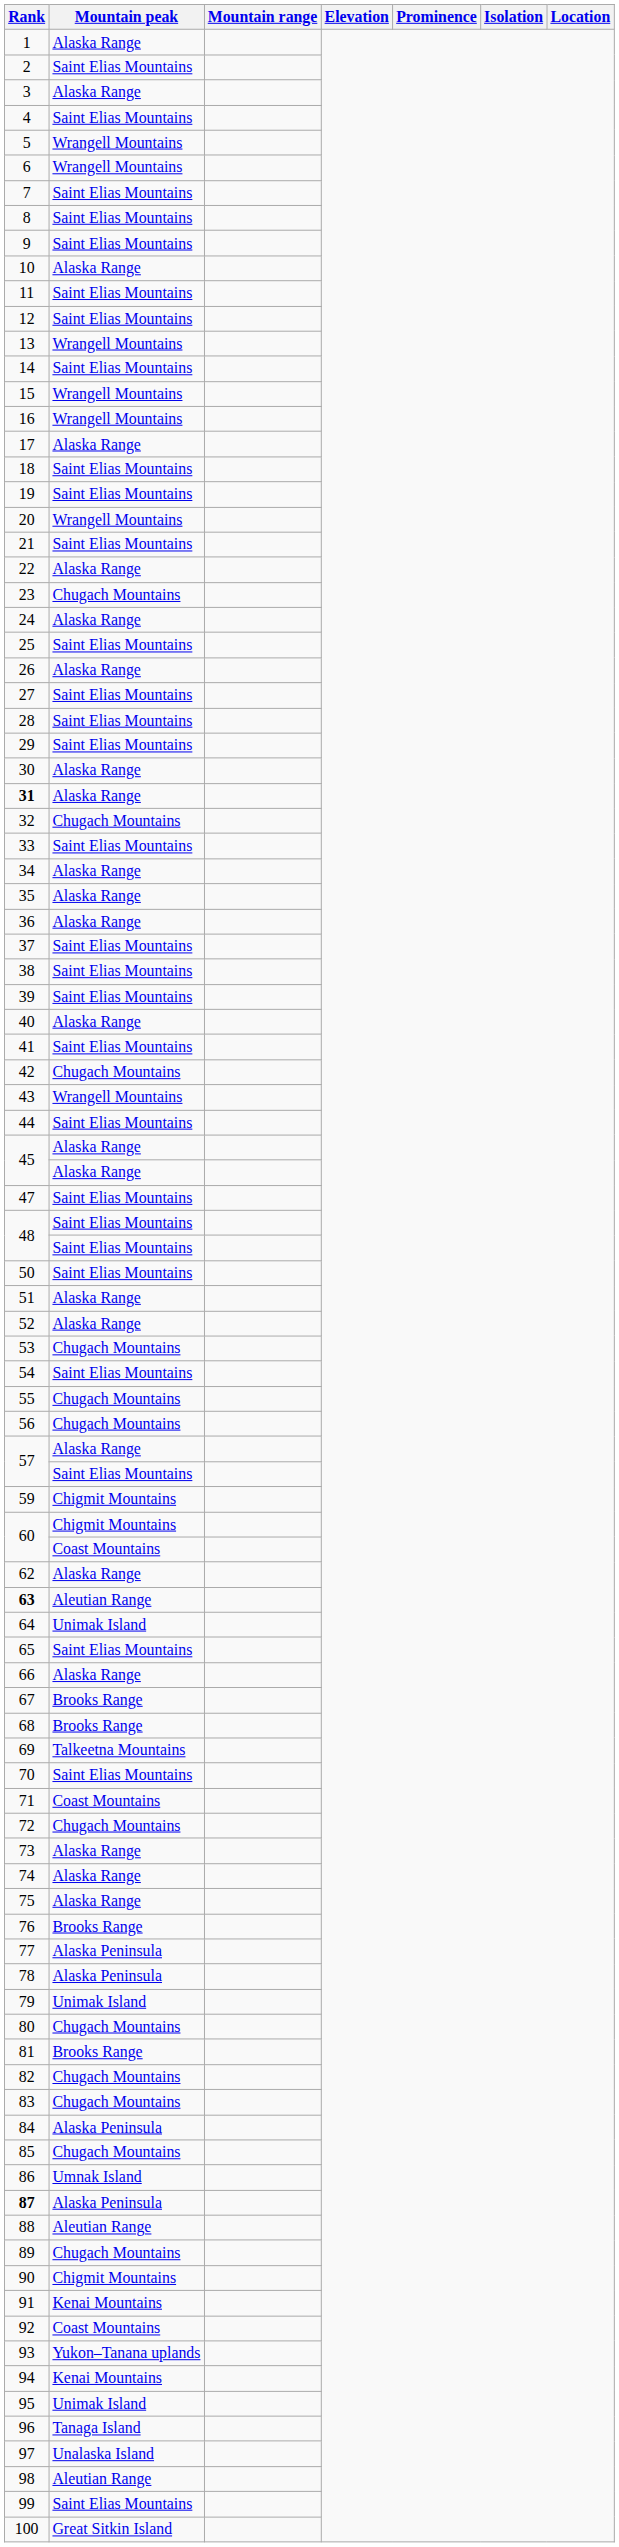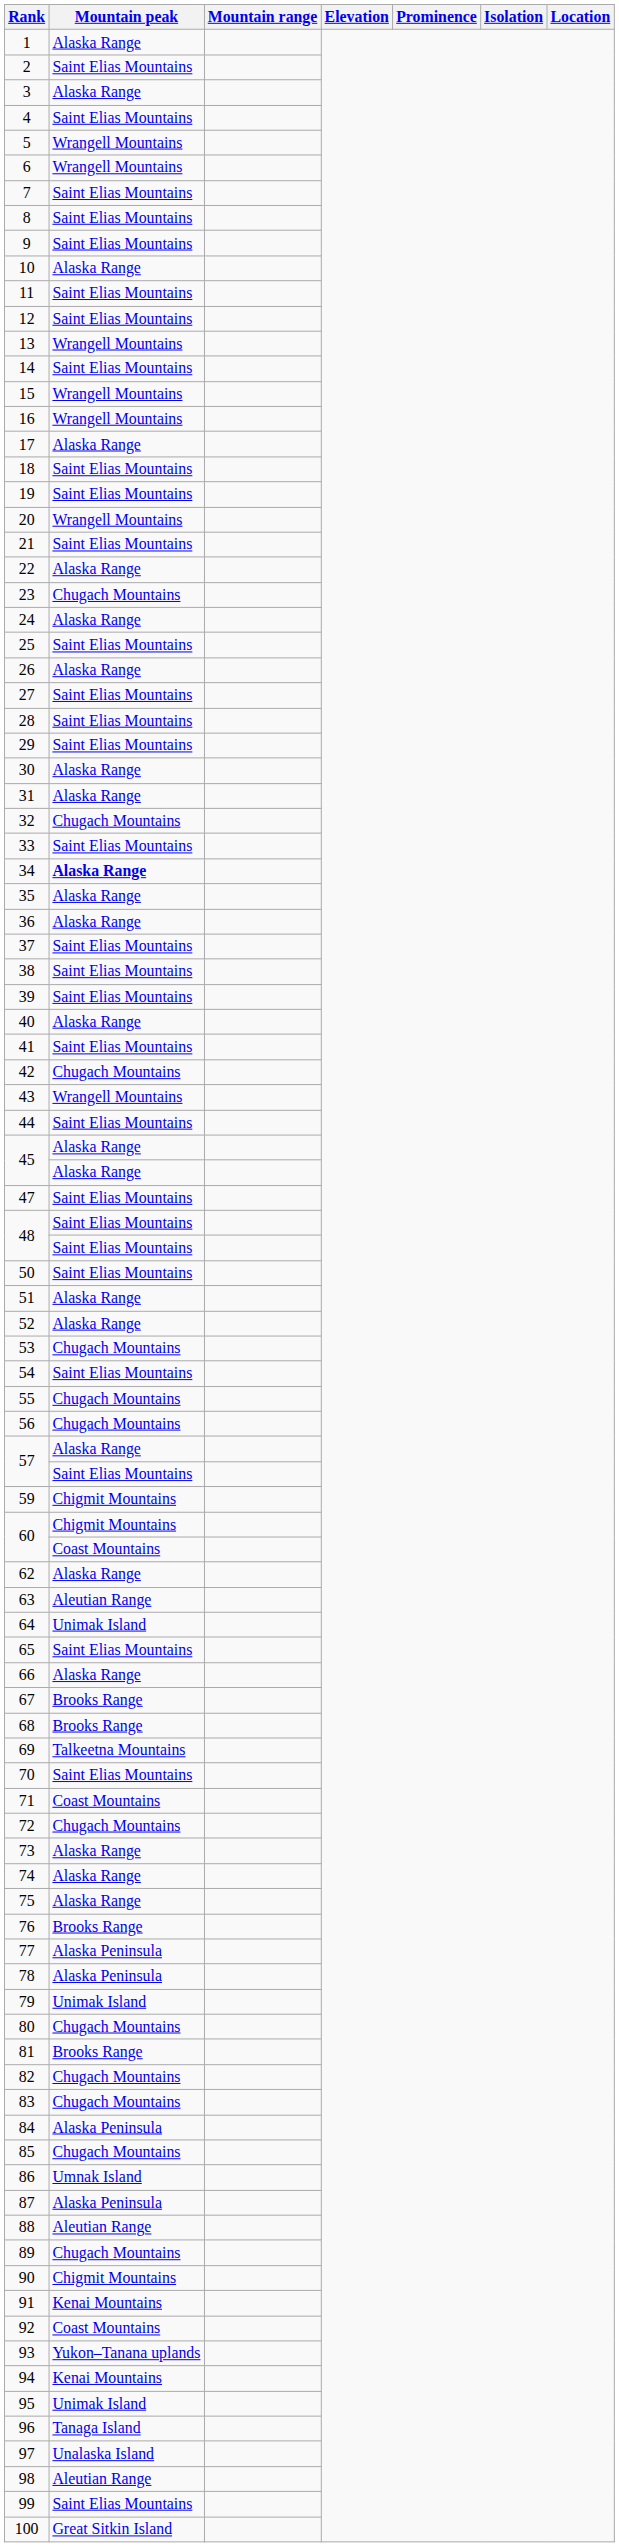(27, 795) bold -> (27, 795) normal
(97, 871) normal -> (99, 871) bold
(27, 1599) bold -> (27, 1599) normal
(27, 2202) bold -> (27, 2202) normal
